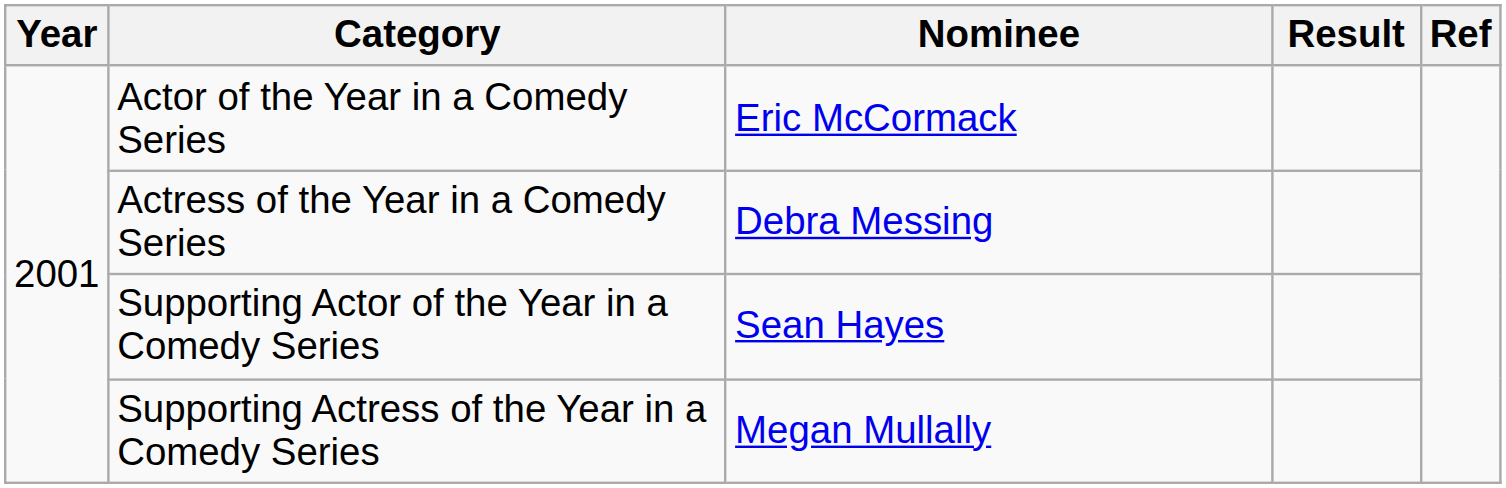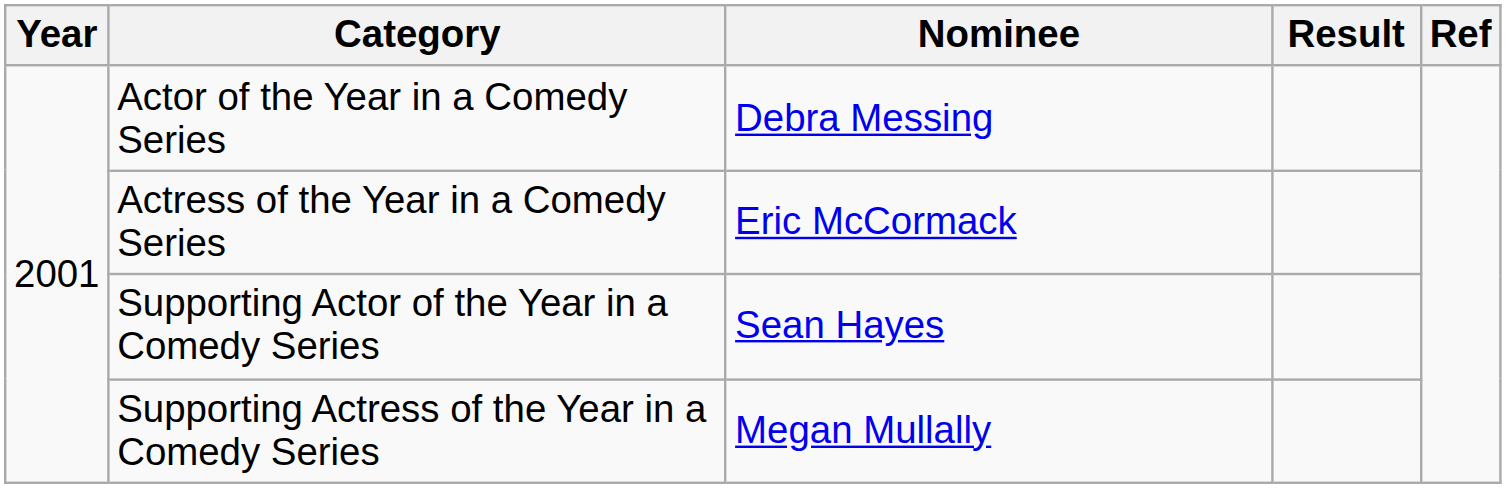(876, 117) Eric McCormack -> (864, 117) Debra Messing
(864, 221) Debra Messing -> (876, 221) Eric McCormack
